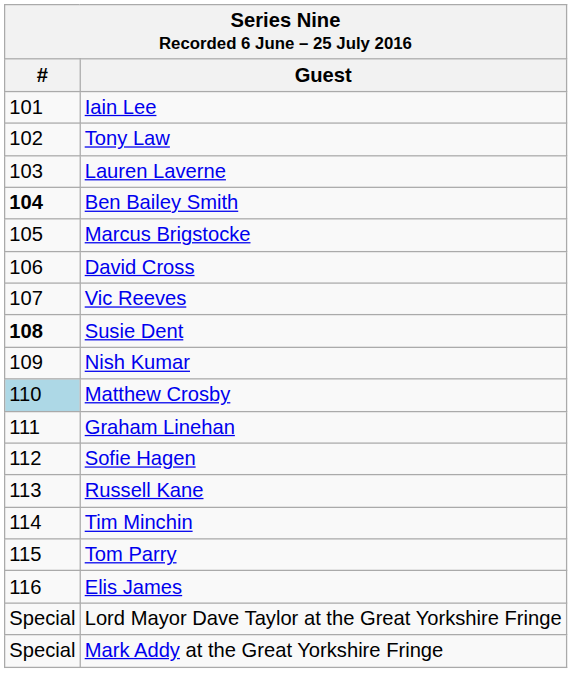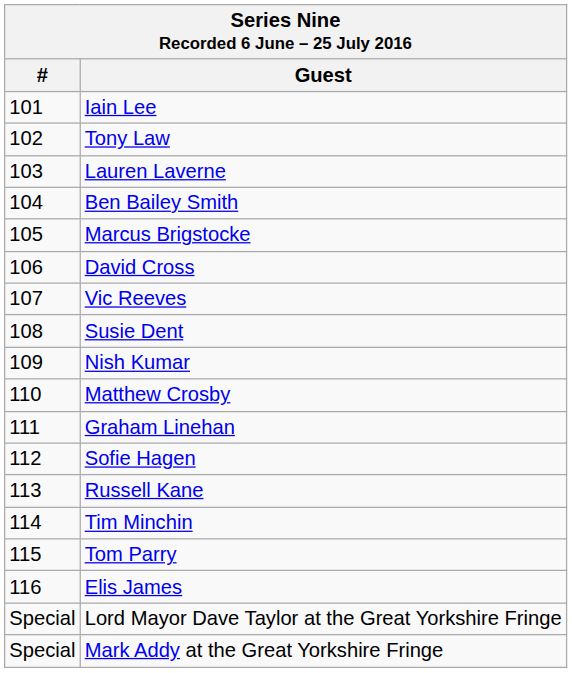(26, 203) bold -> (26, 203) normal
(26, 330) bold -> (26, 330) normal
(25, 394) lightblue background -> (25, 394) no background
